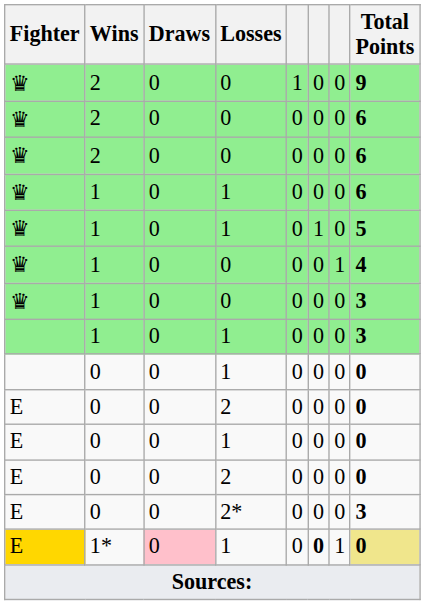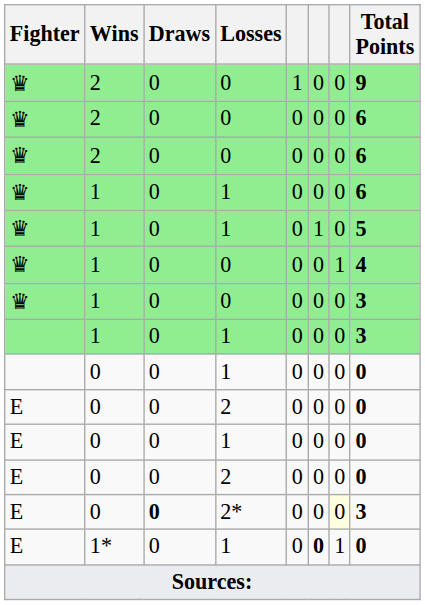(154, 511) normal -> (154, 511) bold
(340, 511) no background -> (340, 511) lightyellow background
(17, 546) gold background -> (17, 546) no background
(154, 546) pink background -> (154, 546) no background
(361, 546) khaki background -> (361, 546) no background
